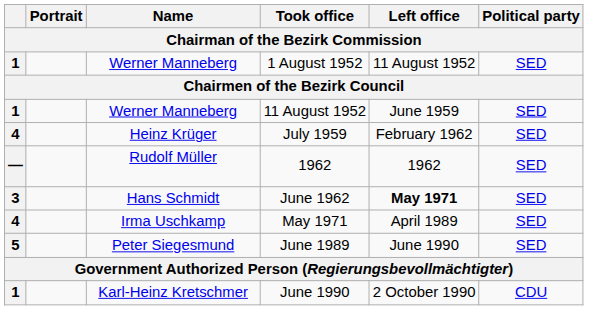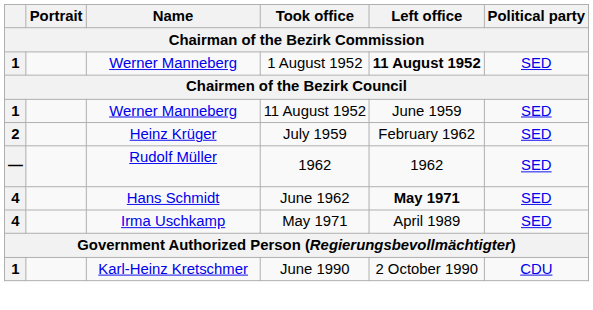(424, 63) normal -> (427, 63) bold
(15, 134) 4 -> (15, 134) 2
(15, 198) 3 -> (15, 198) 4
- row: (315, 245)
